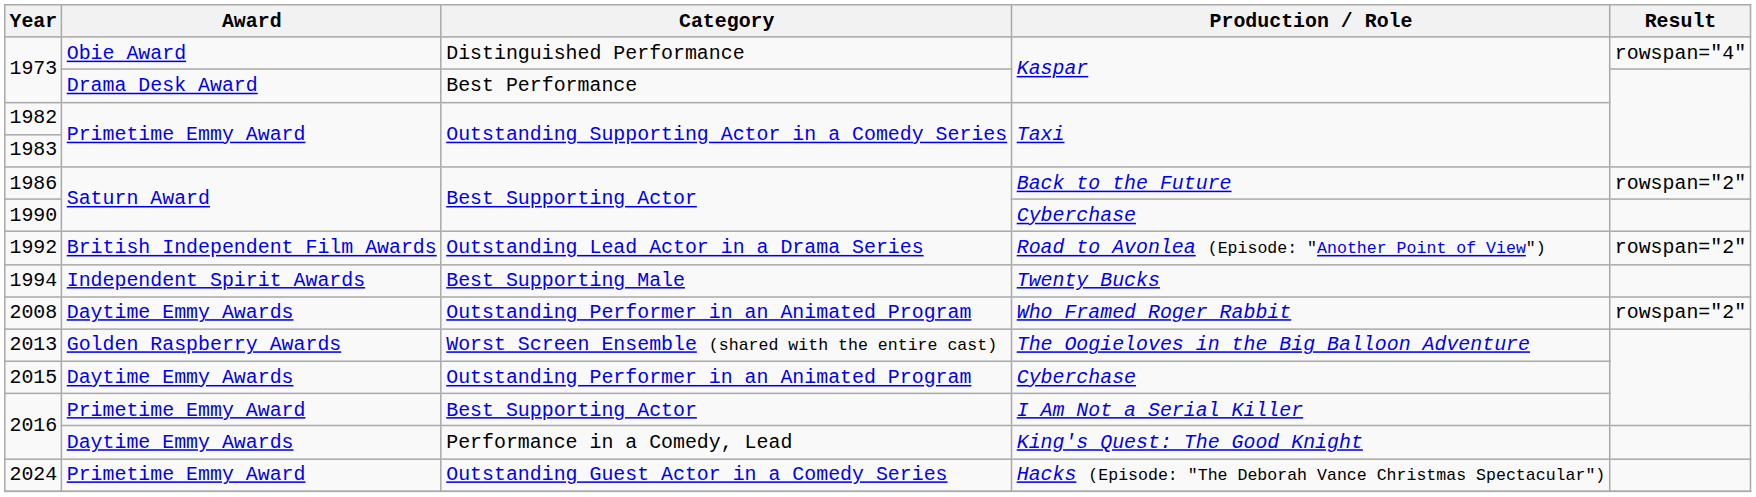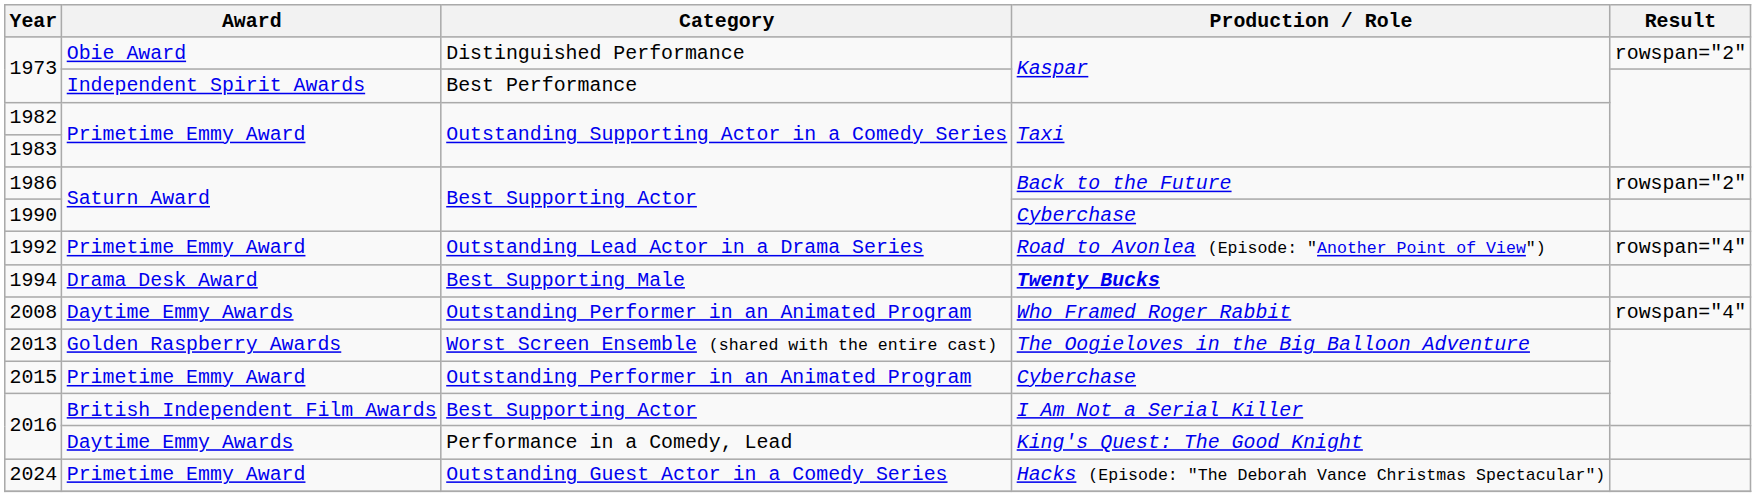(1680, 53) rowspan="4" -> (1680, 53) rowspan="2"
(162, 86) Drama Desk Award -> (216, 86) Independent Spirit Awards
(252, 248) British Independent Film Awards -> (186, 248) Primetime Emmy Award
(1680, 248) rowspan="2" -> (1680, 248) rowspan="4"
(216, 280) Independent Spirit Awards -> (162, 280) Drama Desk Award
(1088, 280) normal -> (1088, 280) bold
(1680, 313) rowspan="2" -> (1680, 313) rowspan="4"
(180, 378) Daytime Emmy Awards -> (186, 378) Primetime Emmy Award
(186, 410) Primetime Emmy Award -> (252, 410) British Independent Film Awards
